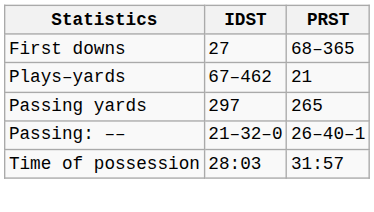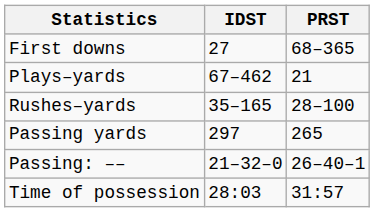+ row: (73, 106)
